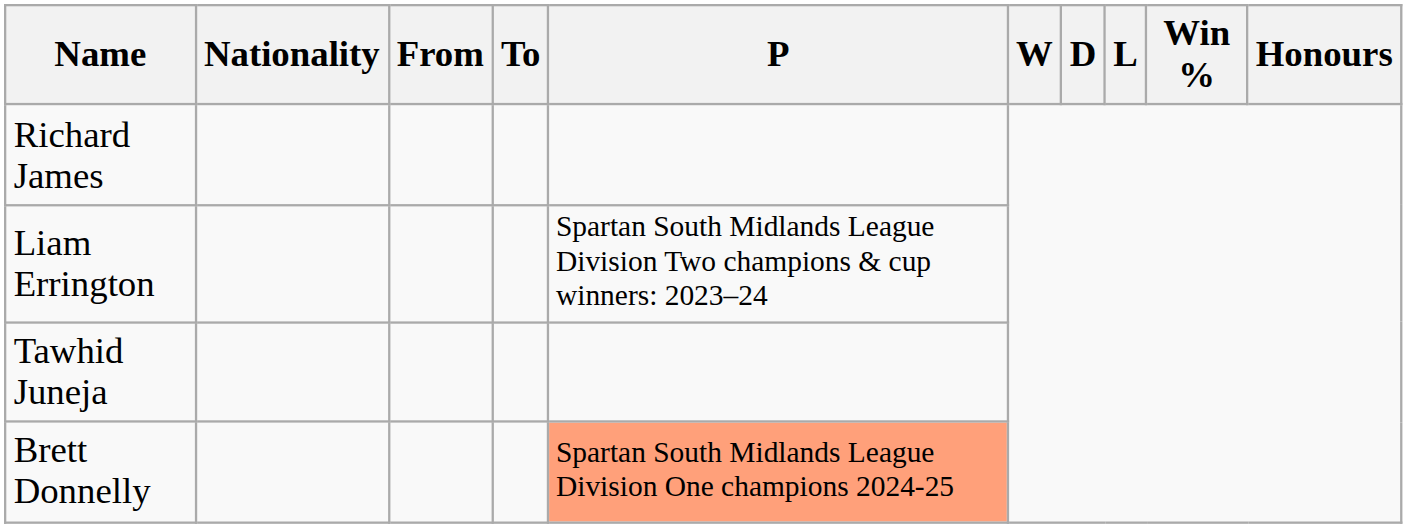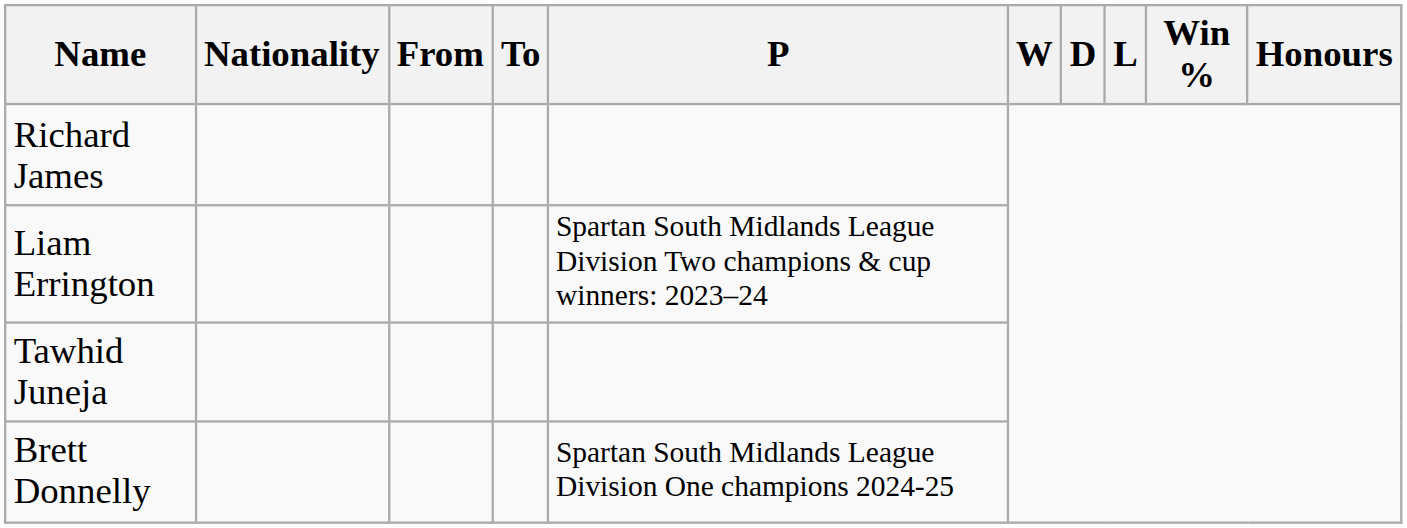(755, 471) lightsalmon background -> (755, 471) no background
